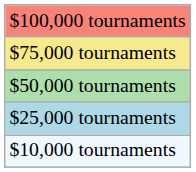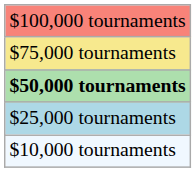(93, 85) normal -> (98, 85) bold
